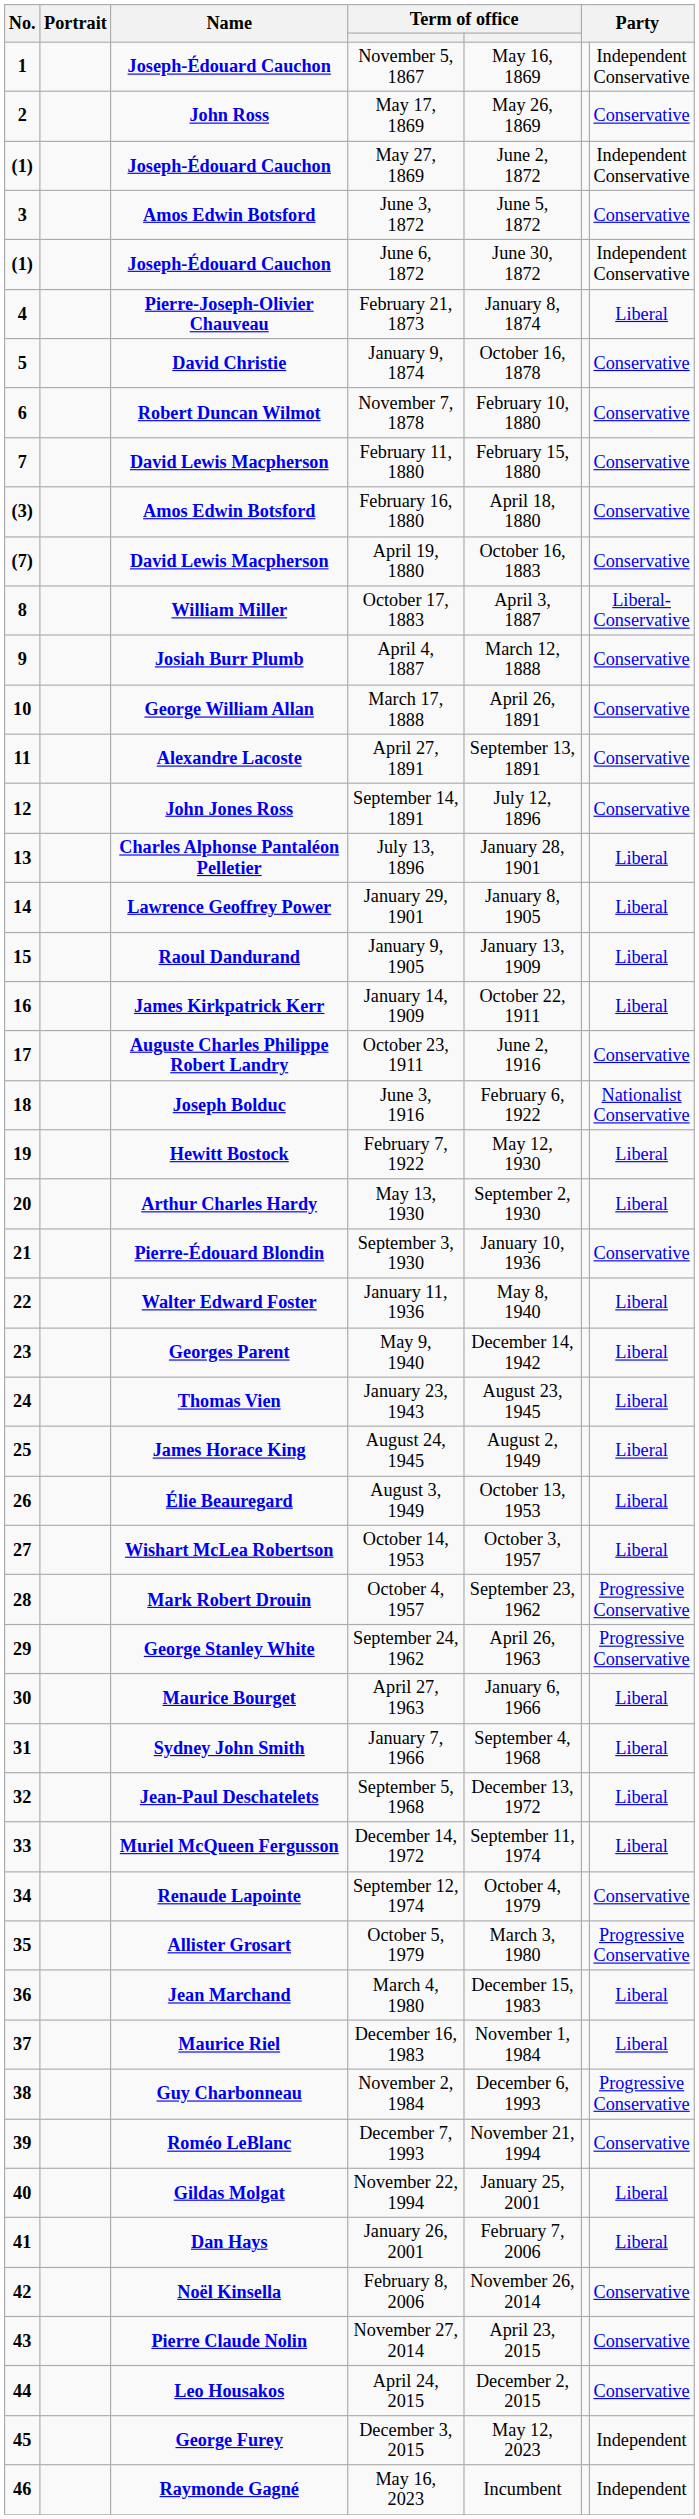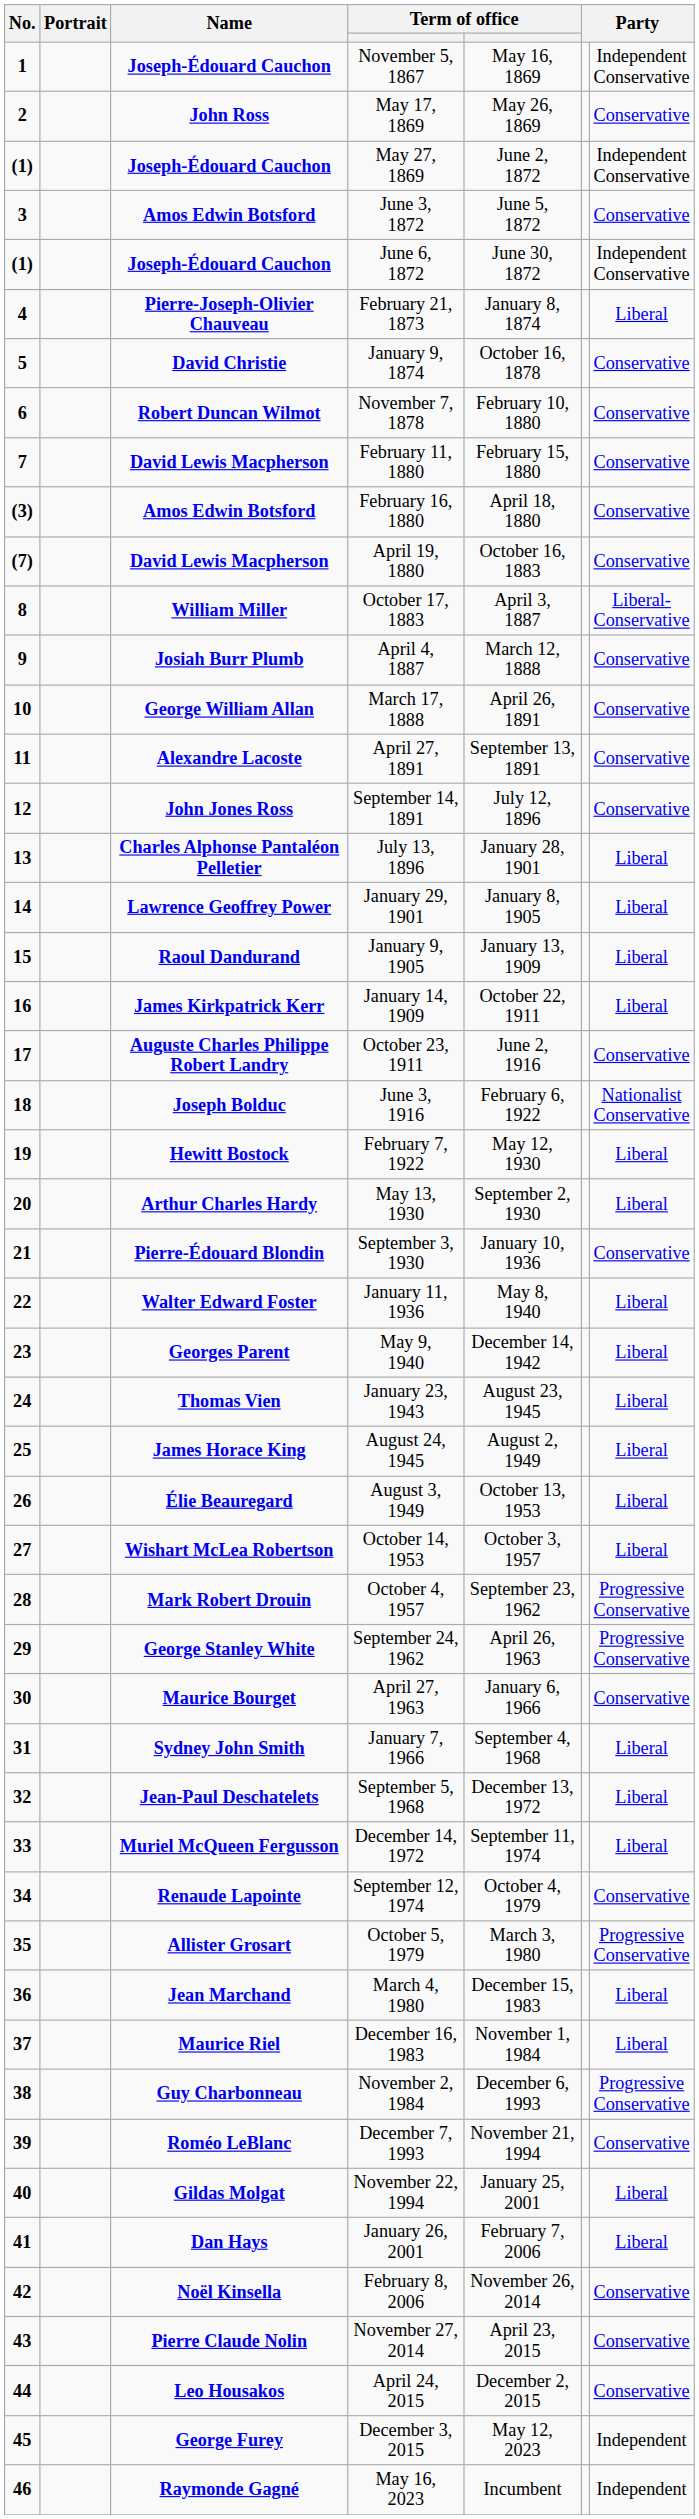(642, 1698) Liberal -> (642, 1698) Conservative
